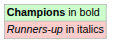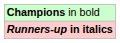(55, 30) normal -> (60, 30) bold
